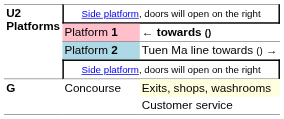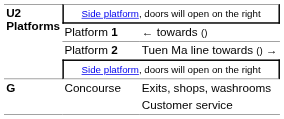(91, 32) pink background -> (91, 32) no background
(177, 32) bold -> (175, 32) normal
(91, 50) lightblue background -> (91, 50) no background
(206, 88) lightyellow background -> (206, 88) no background
